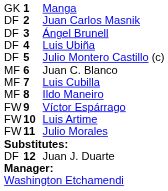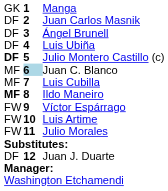(12, 57) normal -> (12, 57) bold
(26, 70) no background -> (26, 70) lightblue background
(12, 94) normal -> (12, 94) bold
